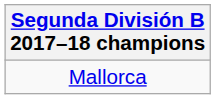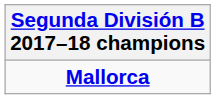(108, 76) normal -> (108, 76) bold
